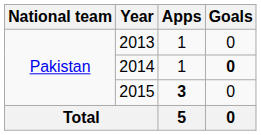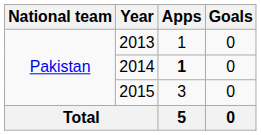(182, 67) normal -> (182, 67) bold
(231, 67) bold -> (231, 67) normal
(182, 92) bold -> (182, 92) normal
